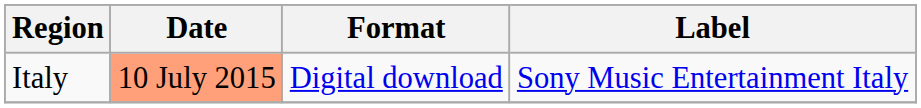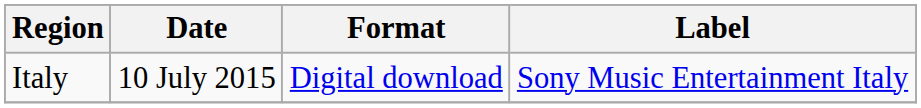(197, 77) lightsalmon background -> (197, 77) no background
